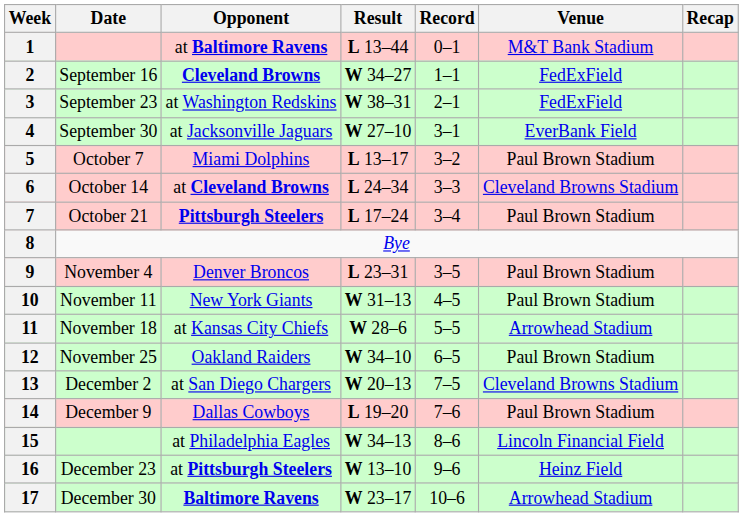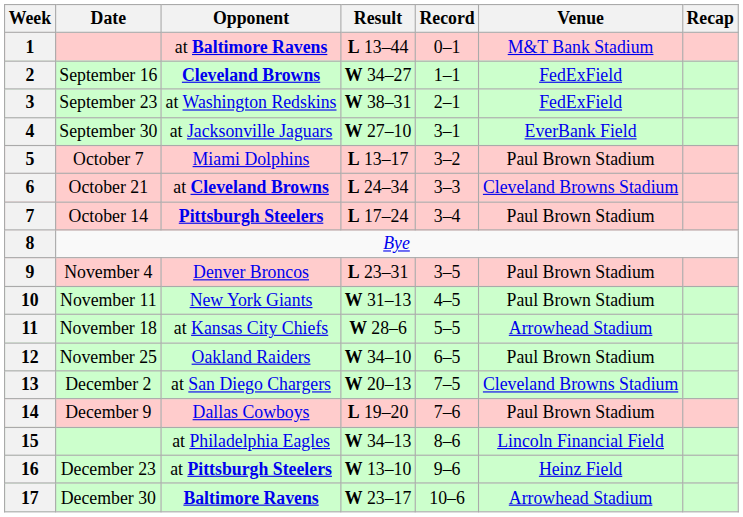(108, 187) October 14 -> (108, 187) October 21
(108, 215) October 21 -> (108, 215) October 14
